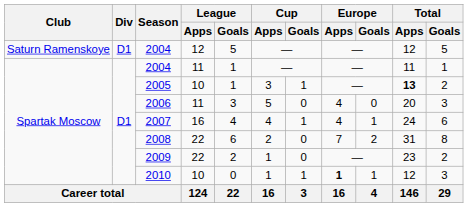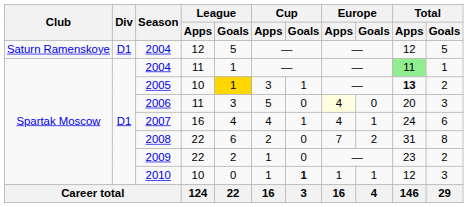(409, 67) no background -> (409, 67) lightgreen background
(233, 85) no background -> (233, 85) gold background
(339, 103) no background -> (339, 103) lightyellow background
(304, 175) normal -> (304, 175) bold
(339, 175) bold -> (339, 175) normal
